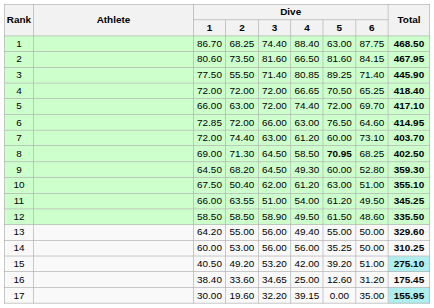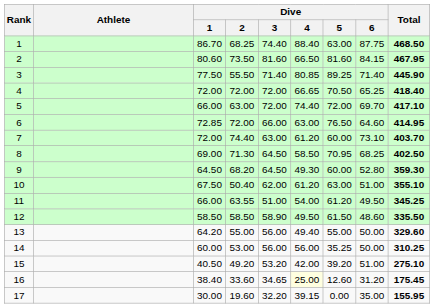(339, 153) bold -> (339, 153) normal
(409, 264) paleturquoise background -> (409, 264) no background
(307, 279) no background -> (307, 279) lightyellow background
(409, 295) paleturquoise background -> (409, 295) no background
